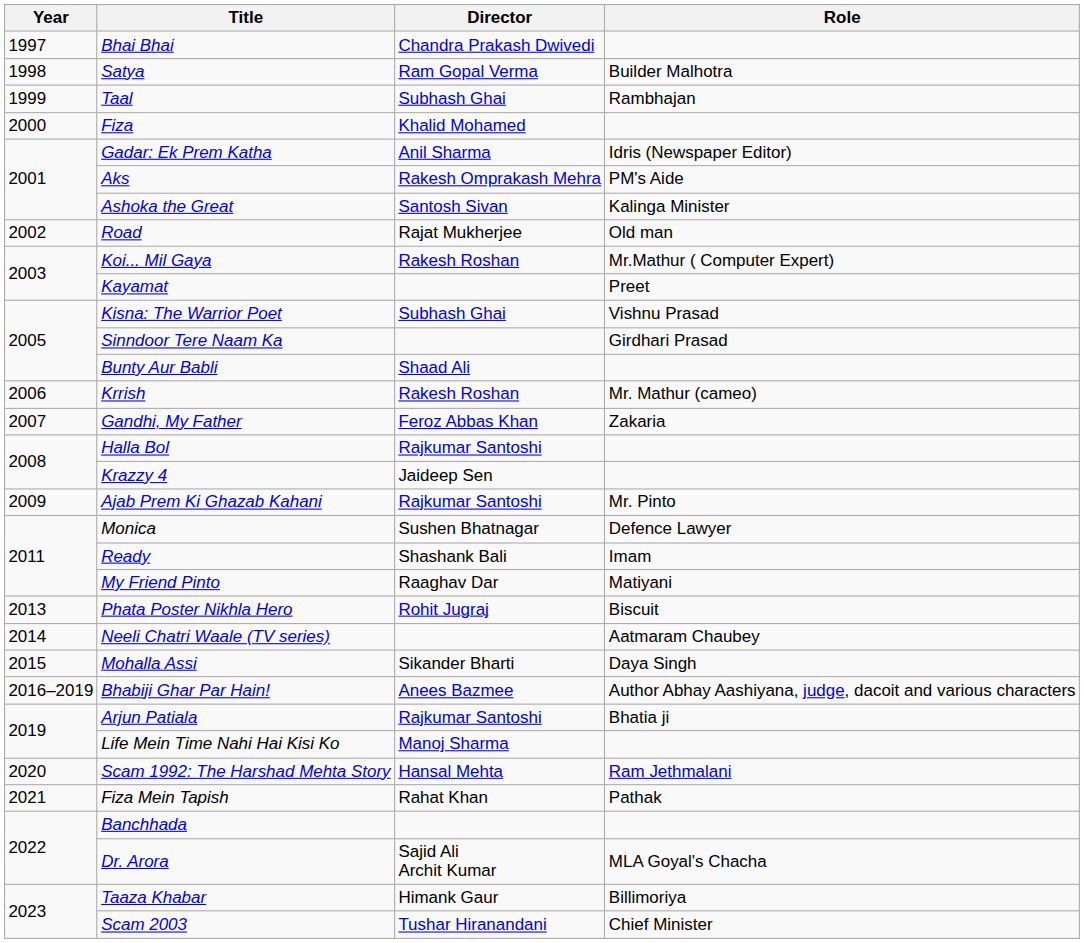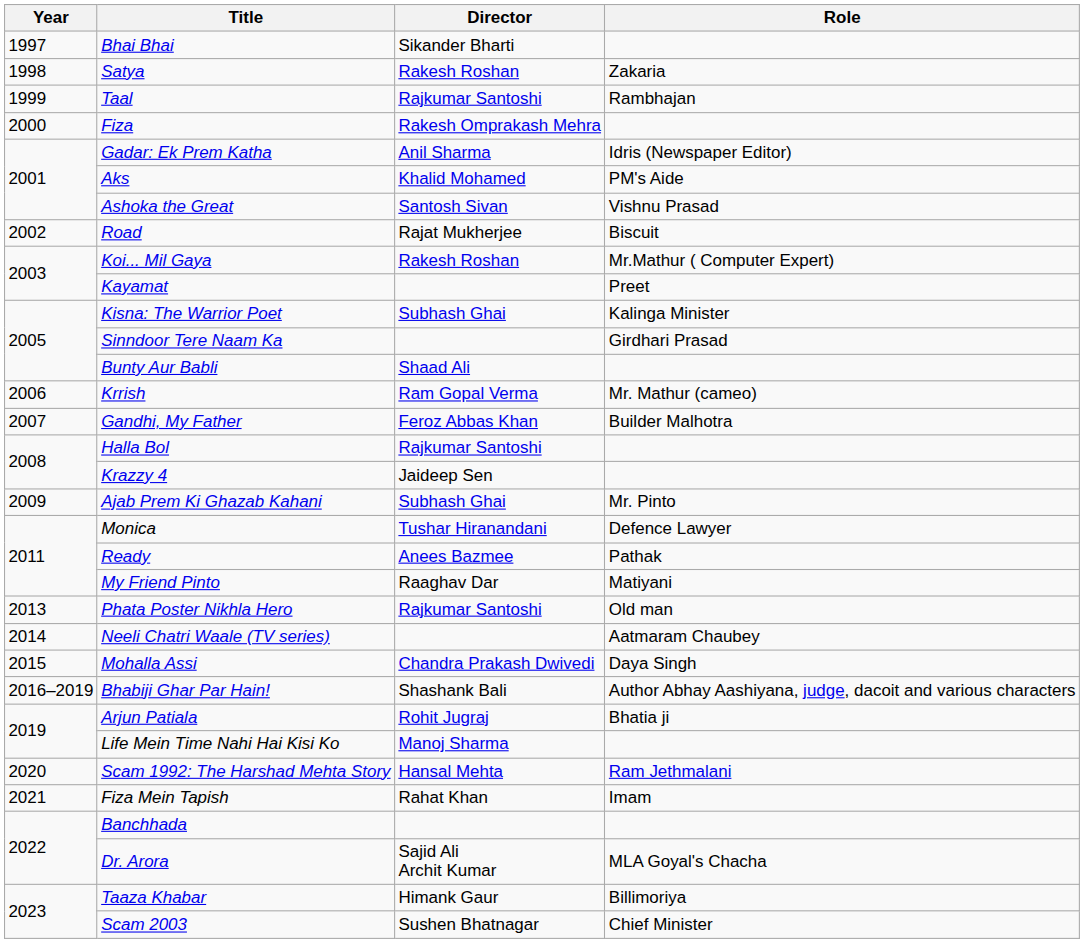(496, 44) Chandra Prakash Dwivedi -> (456, 44) Sikander Bharti
(468, 71) Ram Gopal Verma -> (459, 71) Rakesh Roshan
(671, 71) Builder Malhotra -> (637, 71) Zakaria
(452, 98) Subhash Ghai -> (470, 98) Rajkumar Santoshi
(462, 125) Khalid Mohamed -> (500, 125) Rakesh Omprakash Mehra
(500, 179) Rakesh Omprakash Mehra -> (462, 179) Khalid Mohamed
(669, 206) Kalinga Minister -> (664, 206) Vishnu Prasad
(641, 233) Old man -> (634, 233) Biscuit
(664, 313) Vishnu Prasad -> (669, 313) Kalinga Minister
(459, 394) Rakesh Roshan -> (468, 394) Ram Gopal Verma
(637, 421) Zakaria -> (671, 421) Builder Malhotra
(470, 502) Rajkumar Santoshi -> (452, 502) Subhash Ghai
(469, 529) Sushen Bhatnagar -> (473, 529) Tushar Hiranandani
(453, 555) Shashank Bali -> (456, 555) Anees Bazmee
(630, 555) Imam -> (635, 555) Pathak
(444, 609) Rohit Jugraj -> (470, 609) Rajkumar Santoshi
(634, 609) Biscuit -> (641, 609) Old man
(456, 663) Sikander Bharti -> (496, 663) Chandra Prakash Dwivedi
(456, 690) Anees Bazmee -> (453, 690) Shashank Bali
(470, 717) Rajkumar Santoshi -> (444, 717) Rohit Jugraj
(635, 797) Pathak -> (630, 797) Imam
(473, 924) Tushar Hiranandani -> (469, 924) Sushen Bhatnagar
